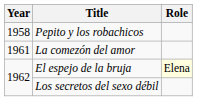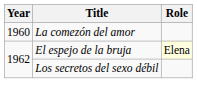- row: (89, 31)
(19, 50) 1961 -> (19, 31) 1960
